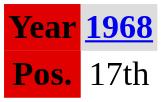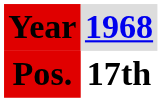(119, 73) normal -> (119, 73) bold
